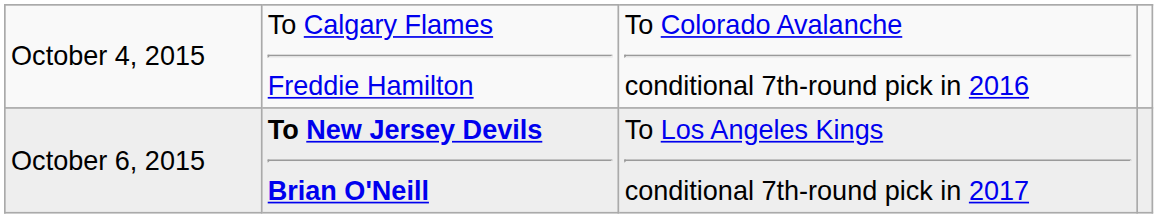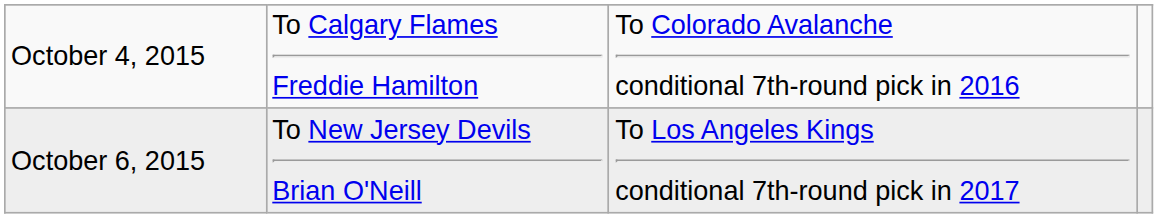(440, 160) bold -> (437, 160) normal
